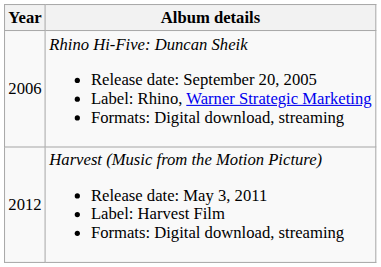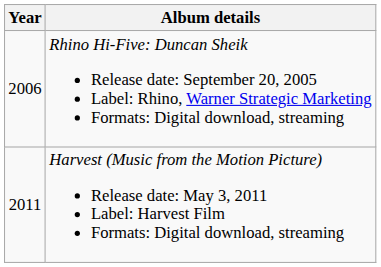(25, 204) 2012 -> (25, 204) 2011
